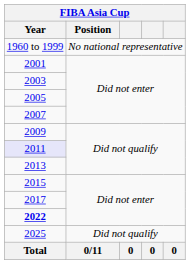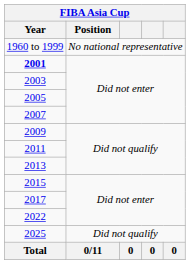(35, 64) normal -> (35, 64) bold
(35, 149) lavender background -> (35, 149) no background
(35, 217) bold -> (35, 217) normal
